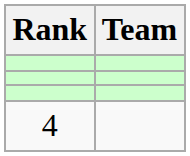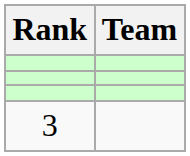(50, 124) 4 -> (50, 124) 3
